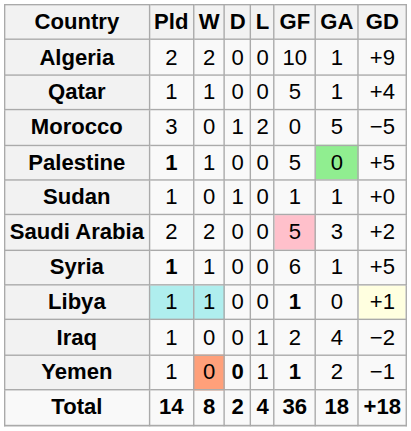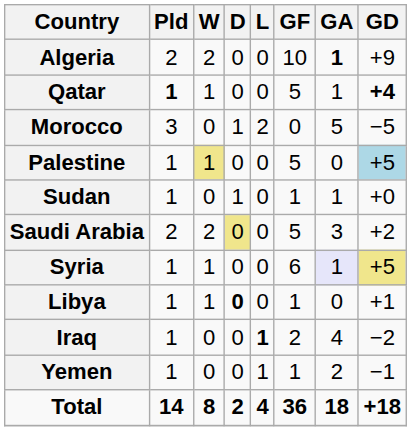(337, 57) normal -> (337, 57) bold
(171, 92) normal -> (171, 92) bold
(382, 92) normal -> (382, 92) bold
(171, 162) bold -> (171, 162) normal
(209, 162) no background -> (209, 162) khaki background
(337, 162) lightgreen background -> (337, 162) no background
(382, 162) no background -> (382, 162) lightblue background
(238, 232) no background -> (238, 232) khaki background
(295, 232) pink background -> (295, 232) no background
(171, 267) bold -> (171, 267) normal
(337, 267) no background -> (337, 267) lavender background
(382, 267) no background -> (382, 267) khaki background
(171, 302) paleturquoise background -> (171, 302) no background
(209, 302) paleturquoise background -> (209, 302) no background
(238, 302) normal -> (238, 302) bold
(295, 302) bold -> (295, 302) normal
(382, 302) lightyellow background -> (382, 302) no background
(263, 337) normal -> (263, 337) bold
(209, 372) lightsalmon background -> (209, 372) no background
(238, 372) bold -> (238, 372) normal
(295, 372) bold -> (295, 372) normal
